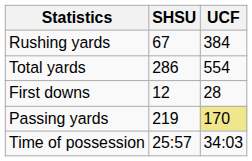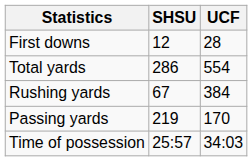rows swapped: (50, 93) <-> (60, 43)
(217, 118) khaki background -> (217, 118) no background
